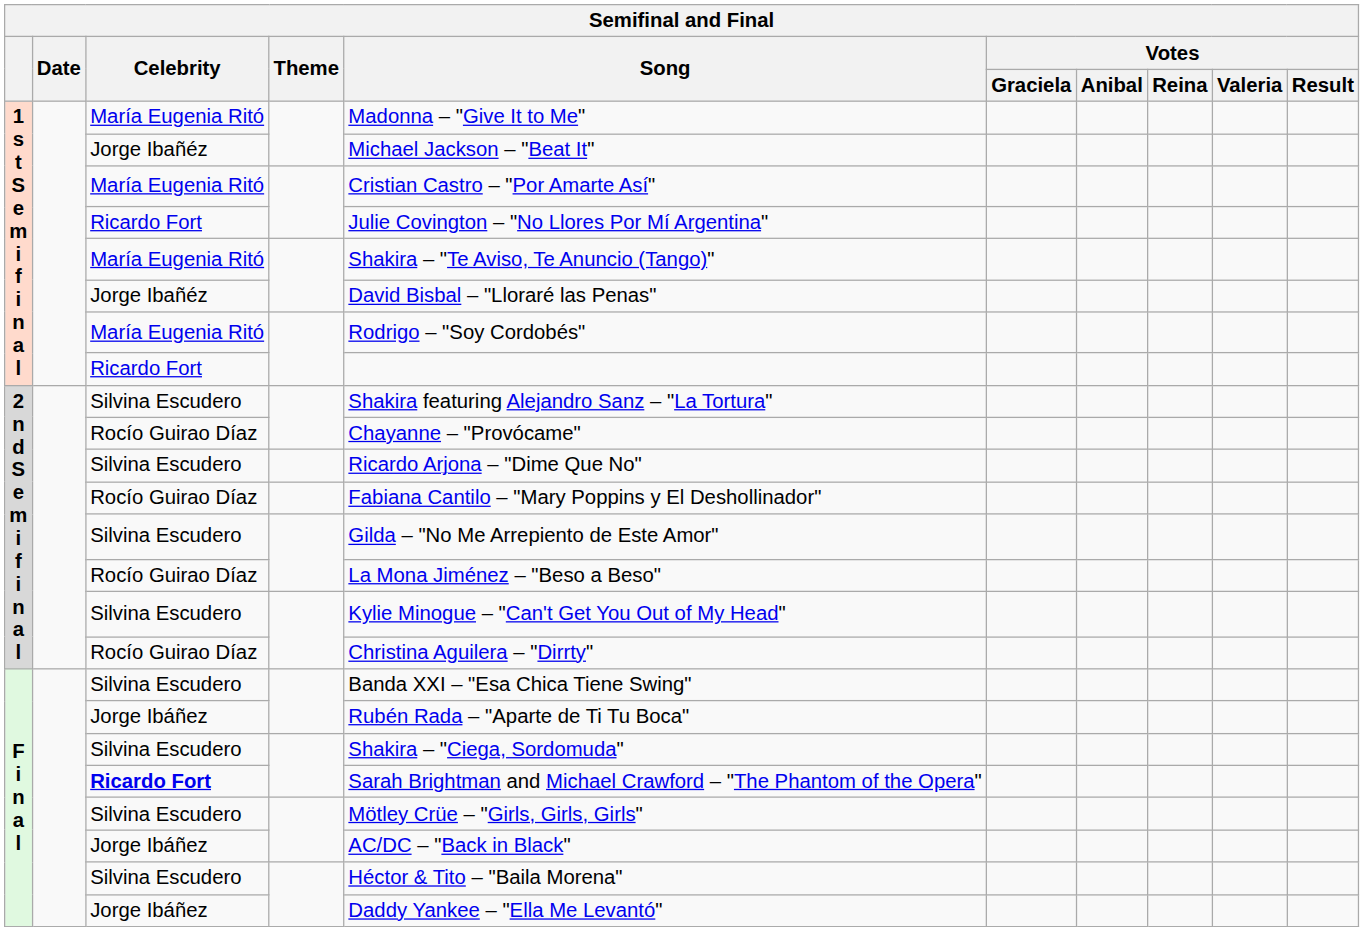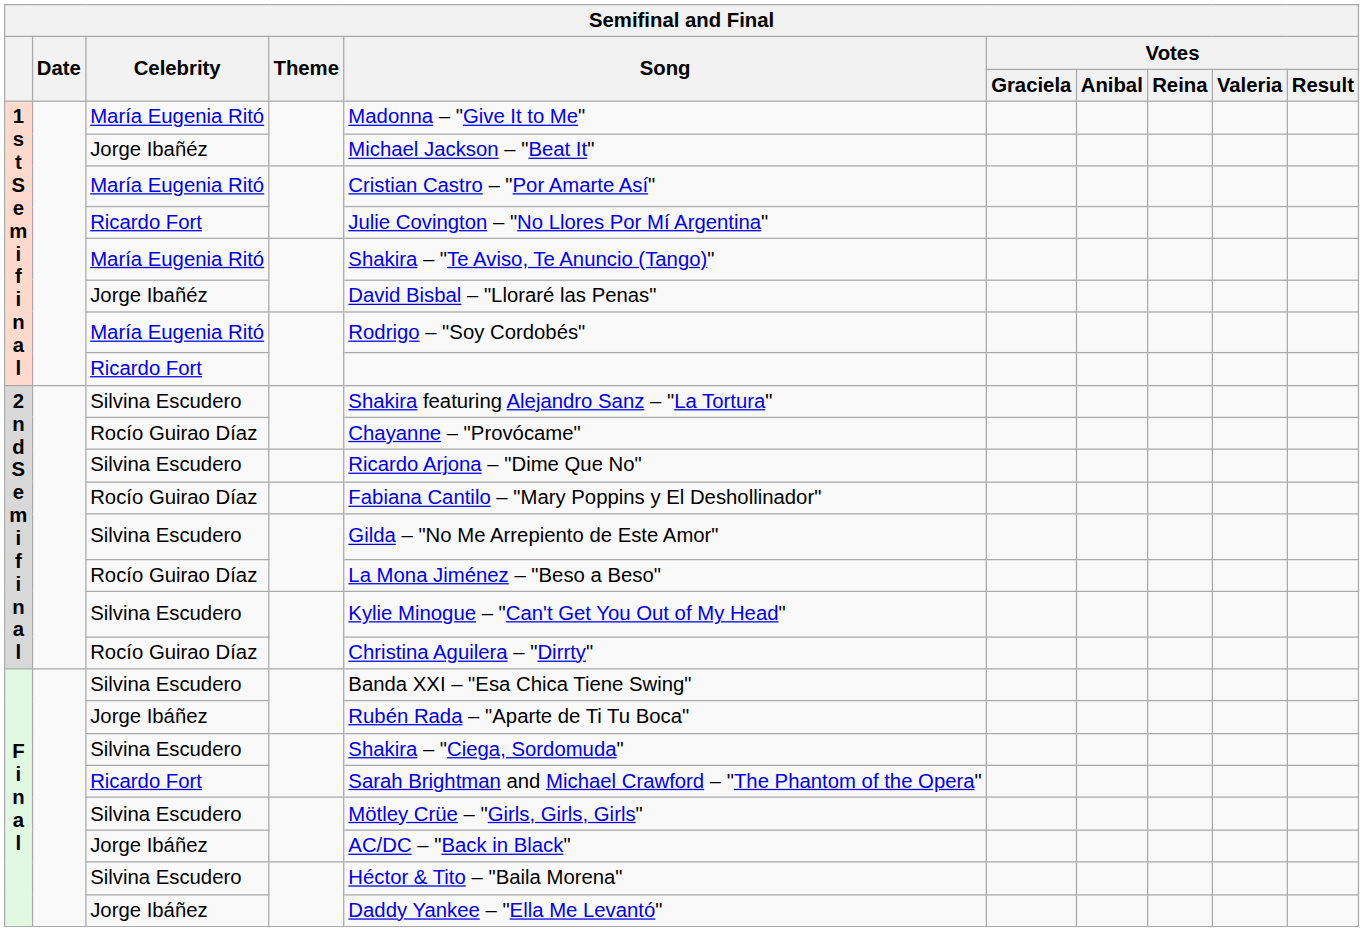(151, 781) bold -> (146, 781) normal
